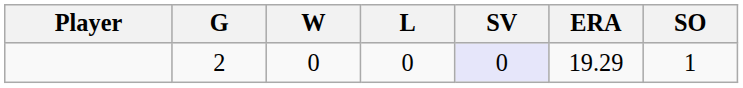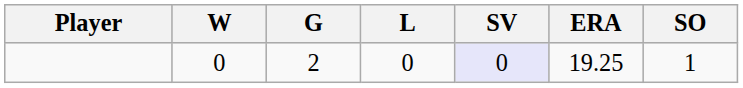columns swapped: (219, 23) <-> (313, 23)
(596, 62) 19.29 -> (596, 62) 19.25
